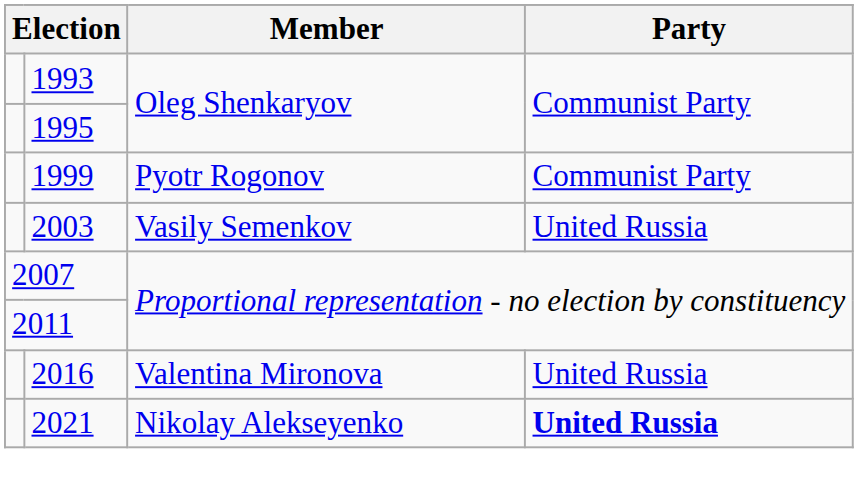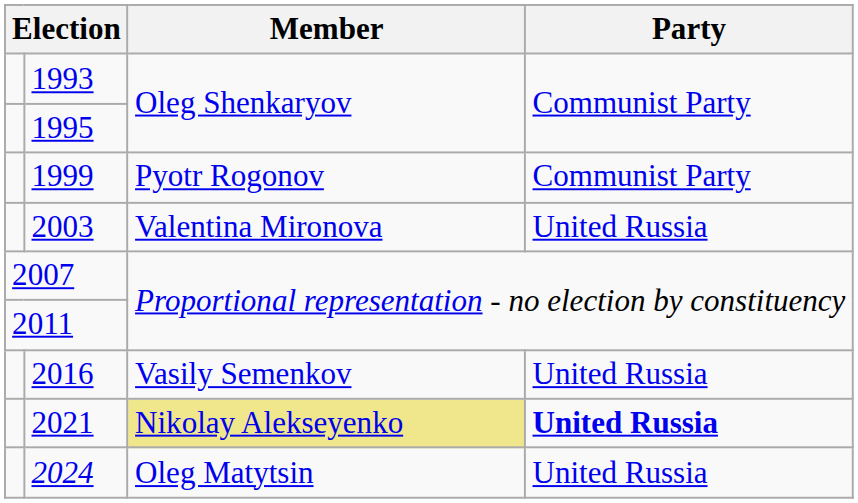(243, 226) Vasily Semenkov -> (259, 226) Valentina Mironova
(259, 373) Valentina Mironova -> (243, 373) Vasily Semenkov
(269, 422) no background -> (269, 422) khaki background
+ row: (63, 472)
